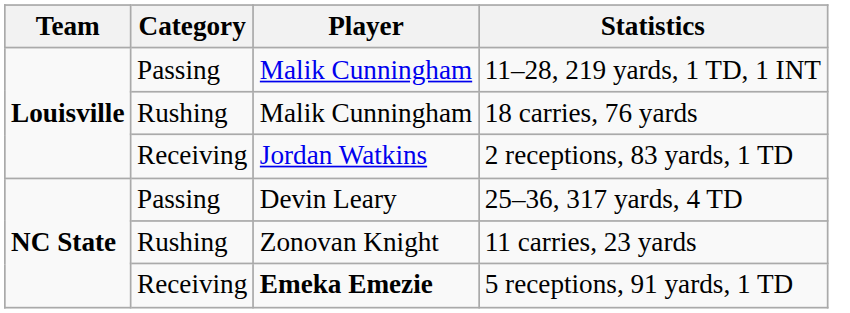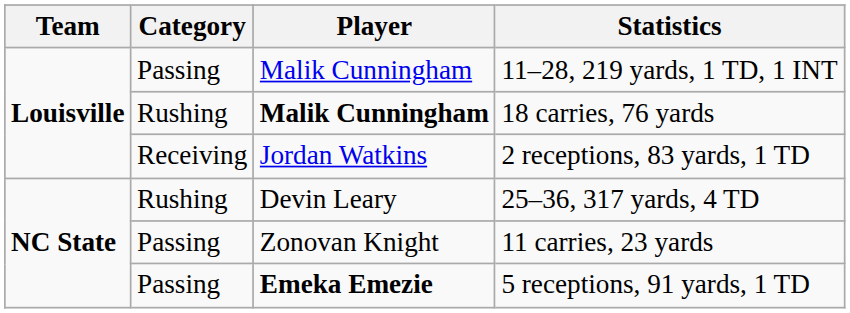(366, 112) normal -> (374, 112) bold
(179, 198) Passing -> (182, 198) Rushing
(182, 241) Rushing -> (179, 241) Passing
(192, 285) Receiving -> (179, 285) Passing
